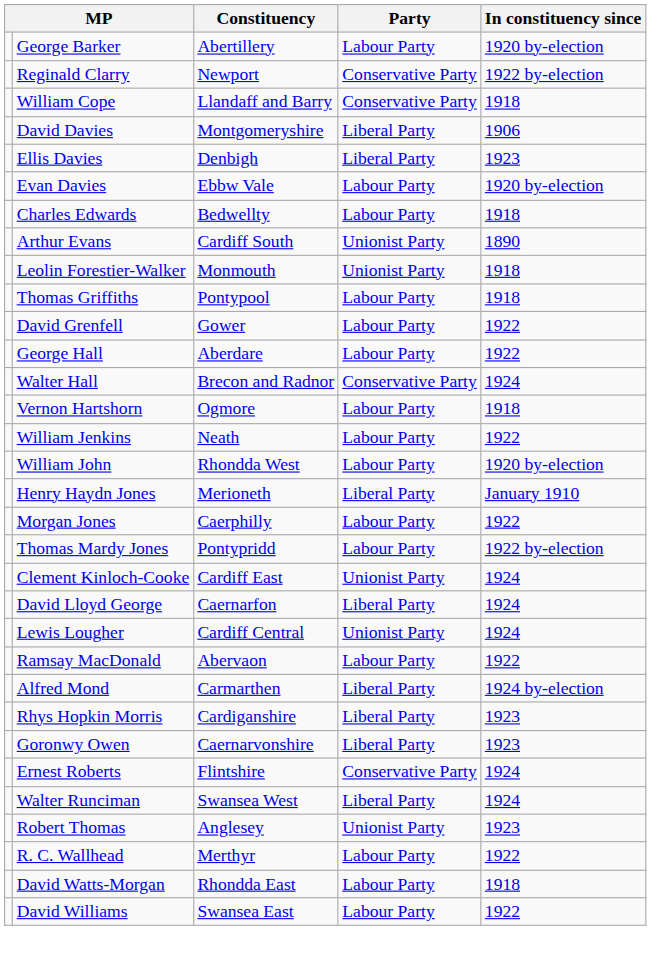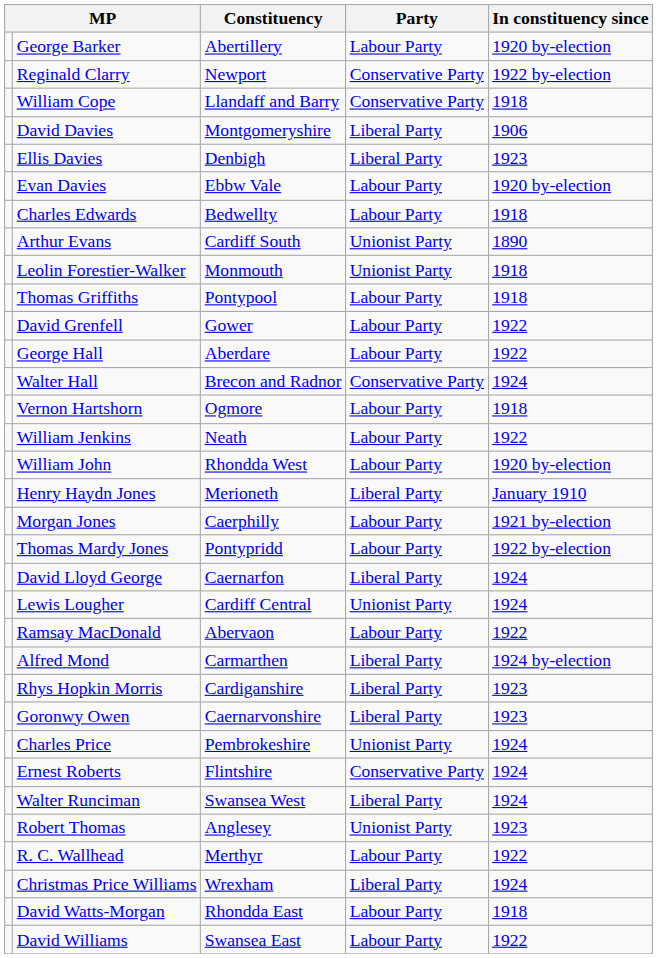(502, 520) 1922 -> (552, 520) 1921 by-election
- row: (103, 576)
+ row: (64, 744)
+ row: (107, 883)
